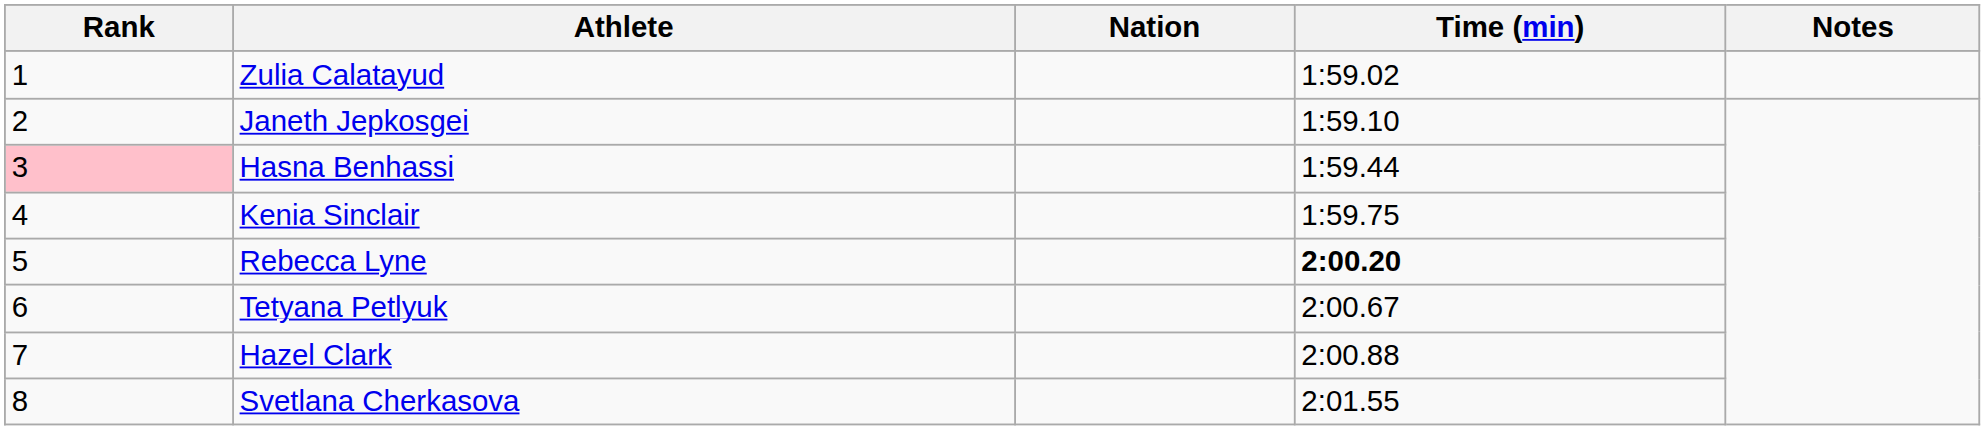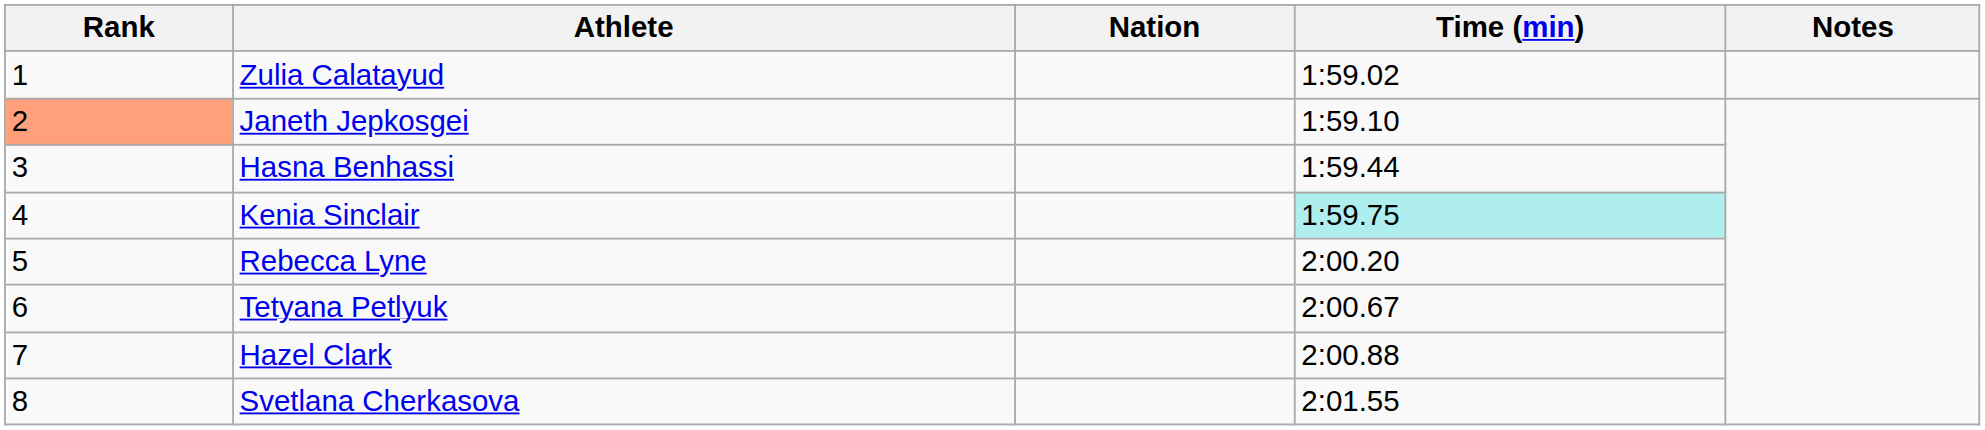(20, 121) no background -> (20, 121) lightsalmon background
(20, 167) pink background -> (20, 167) no background
(1350, 214) no background -> (1350, 214) paleturquoise background
(1351, 261) bold -> (1350, 261) normal
